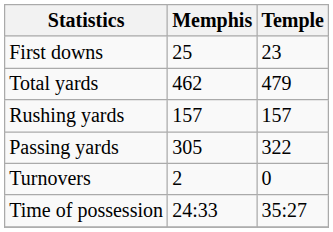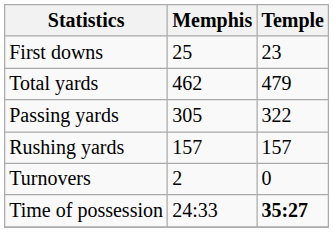rows swapped: (67, 115) <-> (64, 147)
(284, 210) normal -> (285, 210) bold
